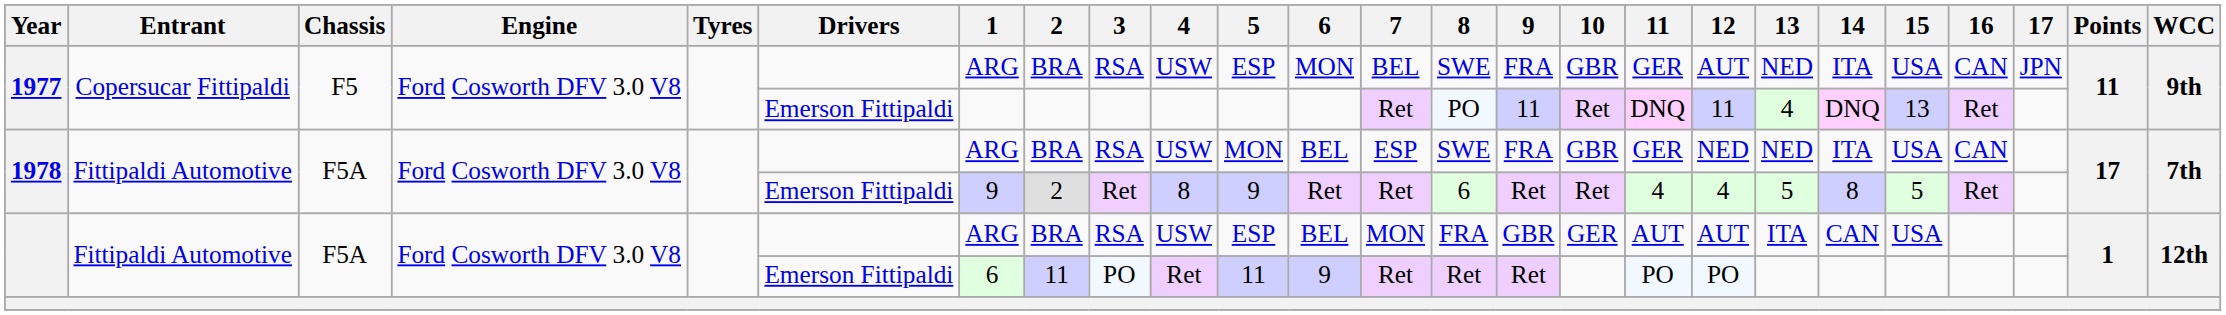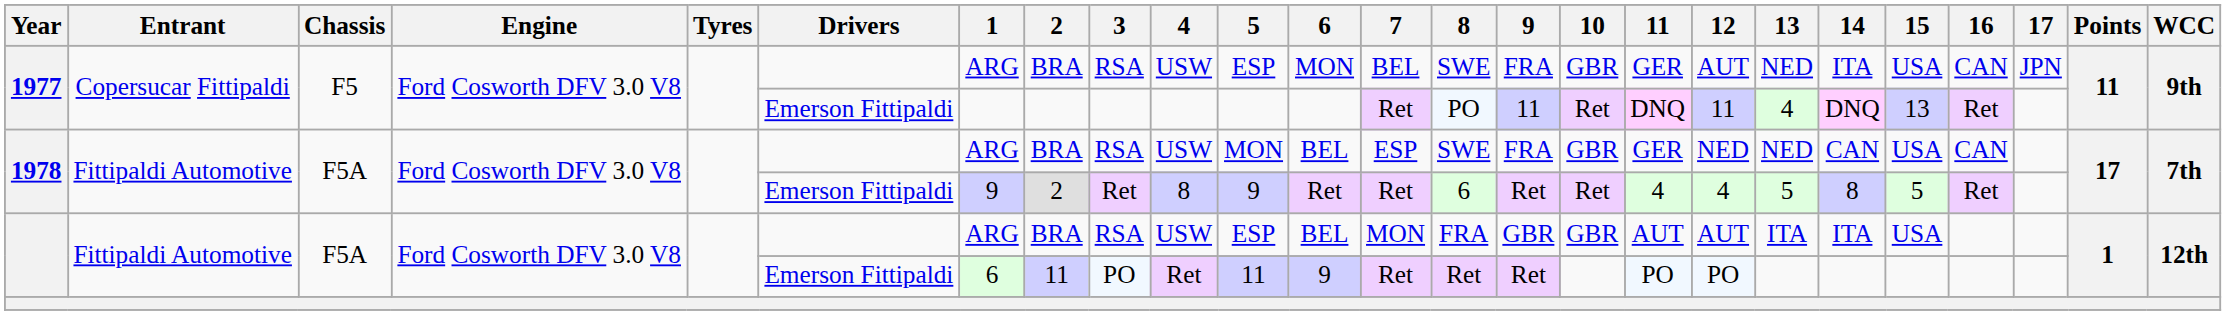(1852, 150) ITA -> (1852, 150) CAN
(1592, 233) GER -> (1592, 233) GBR
(1852, 233) CAN -> (1852, 233) ITA
